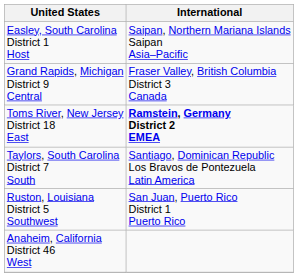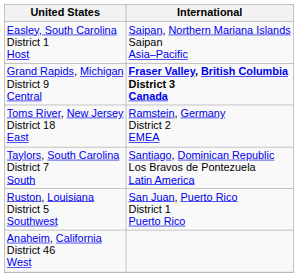(202, 84) normal -> (208, 84) bold
(180, 126) bold -> (177, 126) normal
